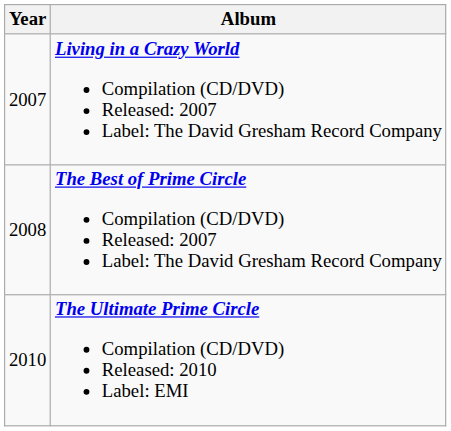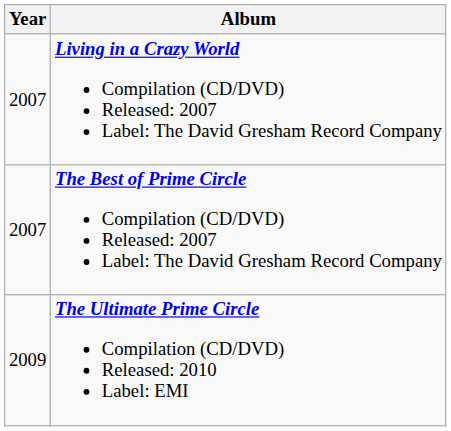(28, 229) 2008 -> (28, 229) 2007
(28, 359) 2010 -> (28, 359) 2009
